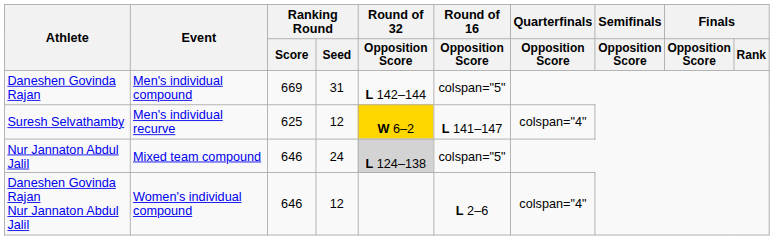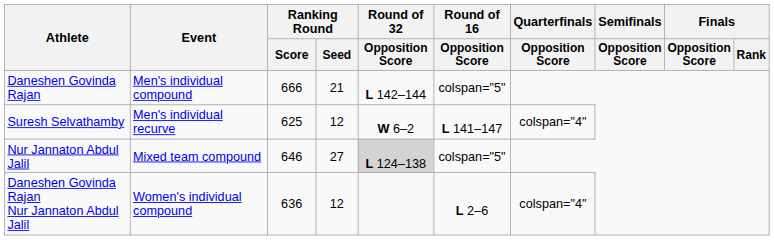(292, 88) 669 -> (292, 88) 666
(337, 88) 31 -> (337, 88) 21
(396, 129) gold background -> (396, 129) no background
(337, 156) 24 -> (337, 156) 27
(292, 204) 646 -> (292, 204) 636
